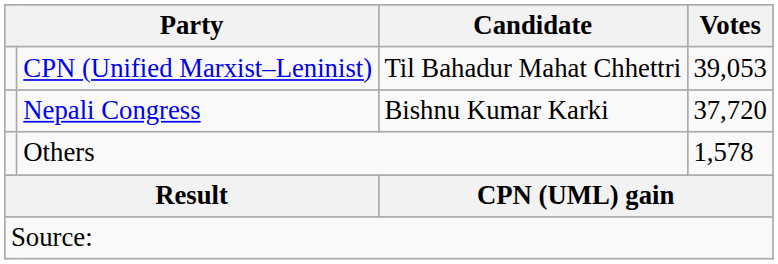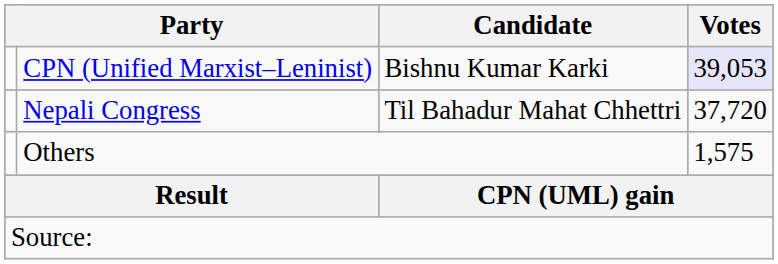(533, 68) Til Bahadur Mahat Chhettri -> (497, 68) Bishnu Kumar Karki
(730, 68) no background -> (730, 68) lavender background
(497, 110) Bishnu Kumar Karki -> (533, 110) Til Bahadur Mahat Chhettri
(723, 152) 1,578 -> (723, 152) 1,575
